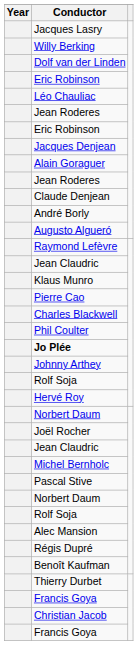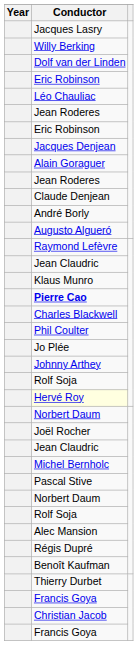(59, 297) normal -> (60, 297) bold
(52, 347) bold -> (52, 347) normal
(59, 398) no background -> (59, 398) lightyellow background
